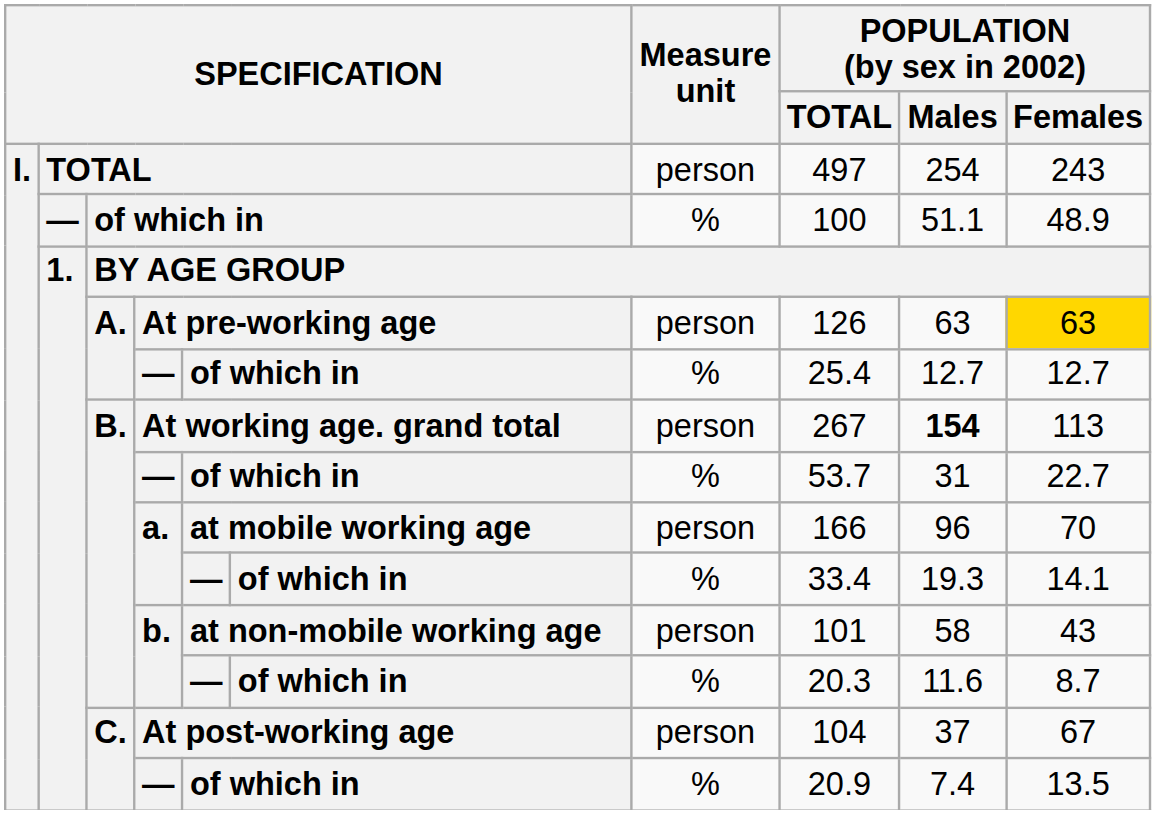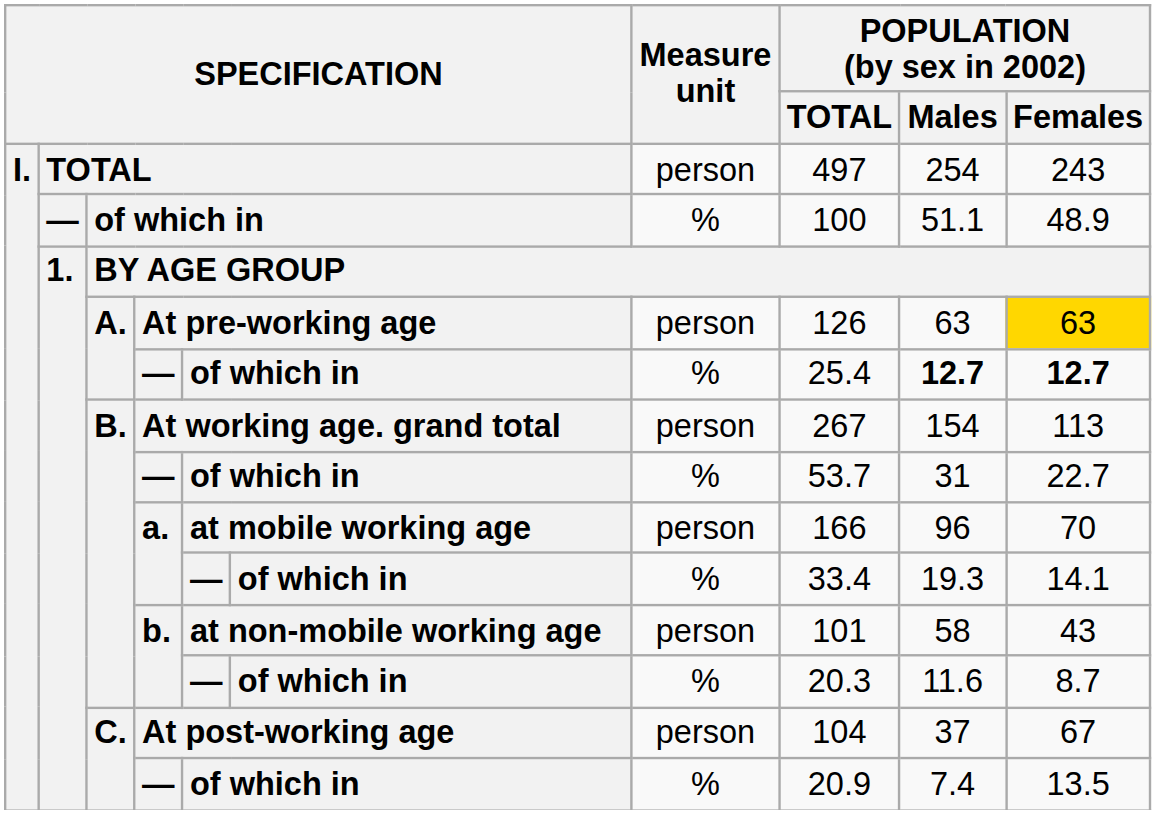(953, 374) normal -> (953, 374) bold
(1078, 374) normal -> (1078, 374) bold
(953, 425) bold -> (953, 425) normal
